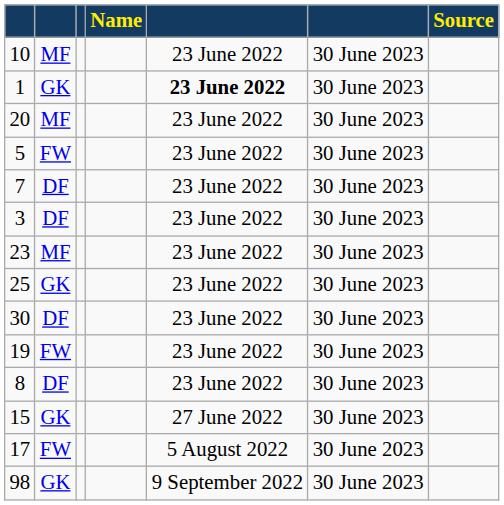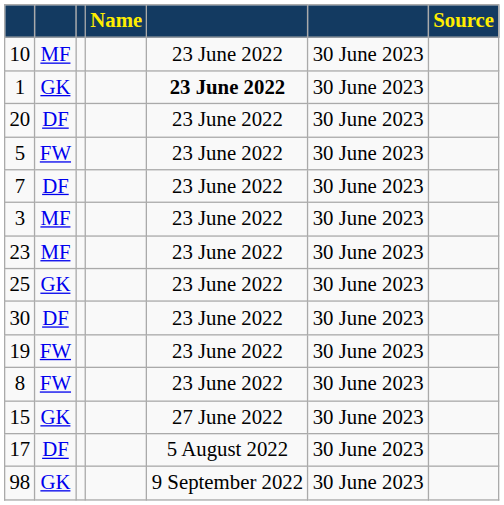(55, 119) MF -> (55, 119) DF
(55, 218) DF -> (55, 218) MF
(55, 383) DF -> (55, 383) FW
(55, 449) FW -> (55, 449) DF
